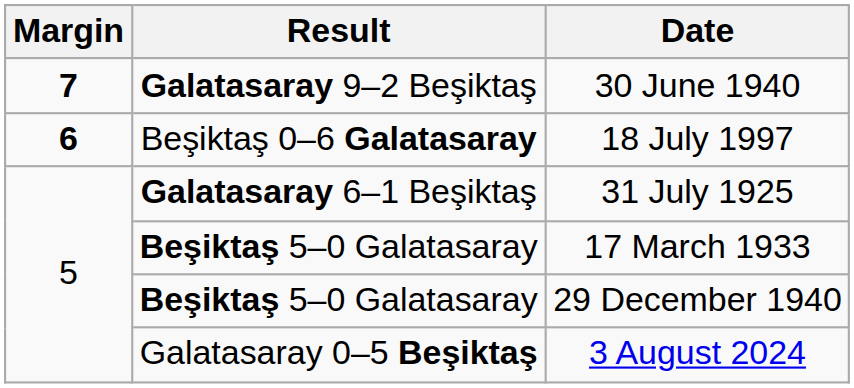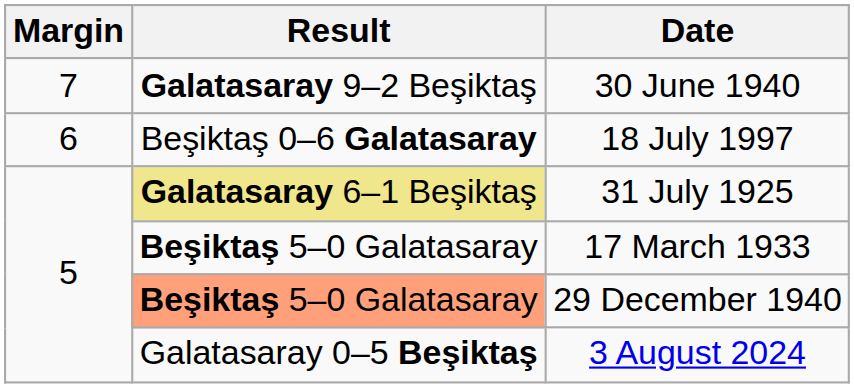(68, 85) bold -> (68, 85) normal
(68, 138) bold -> (68, 138) normal
(339, 192) no background -> (339, 192) khaki background
(339, 300) no background -> (339, 300) lightsalmon background
